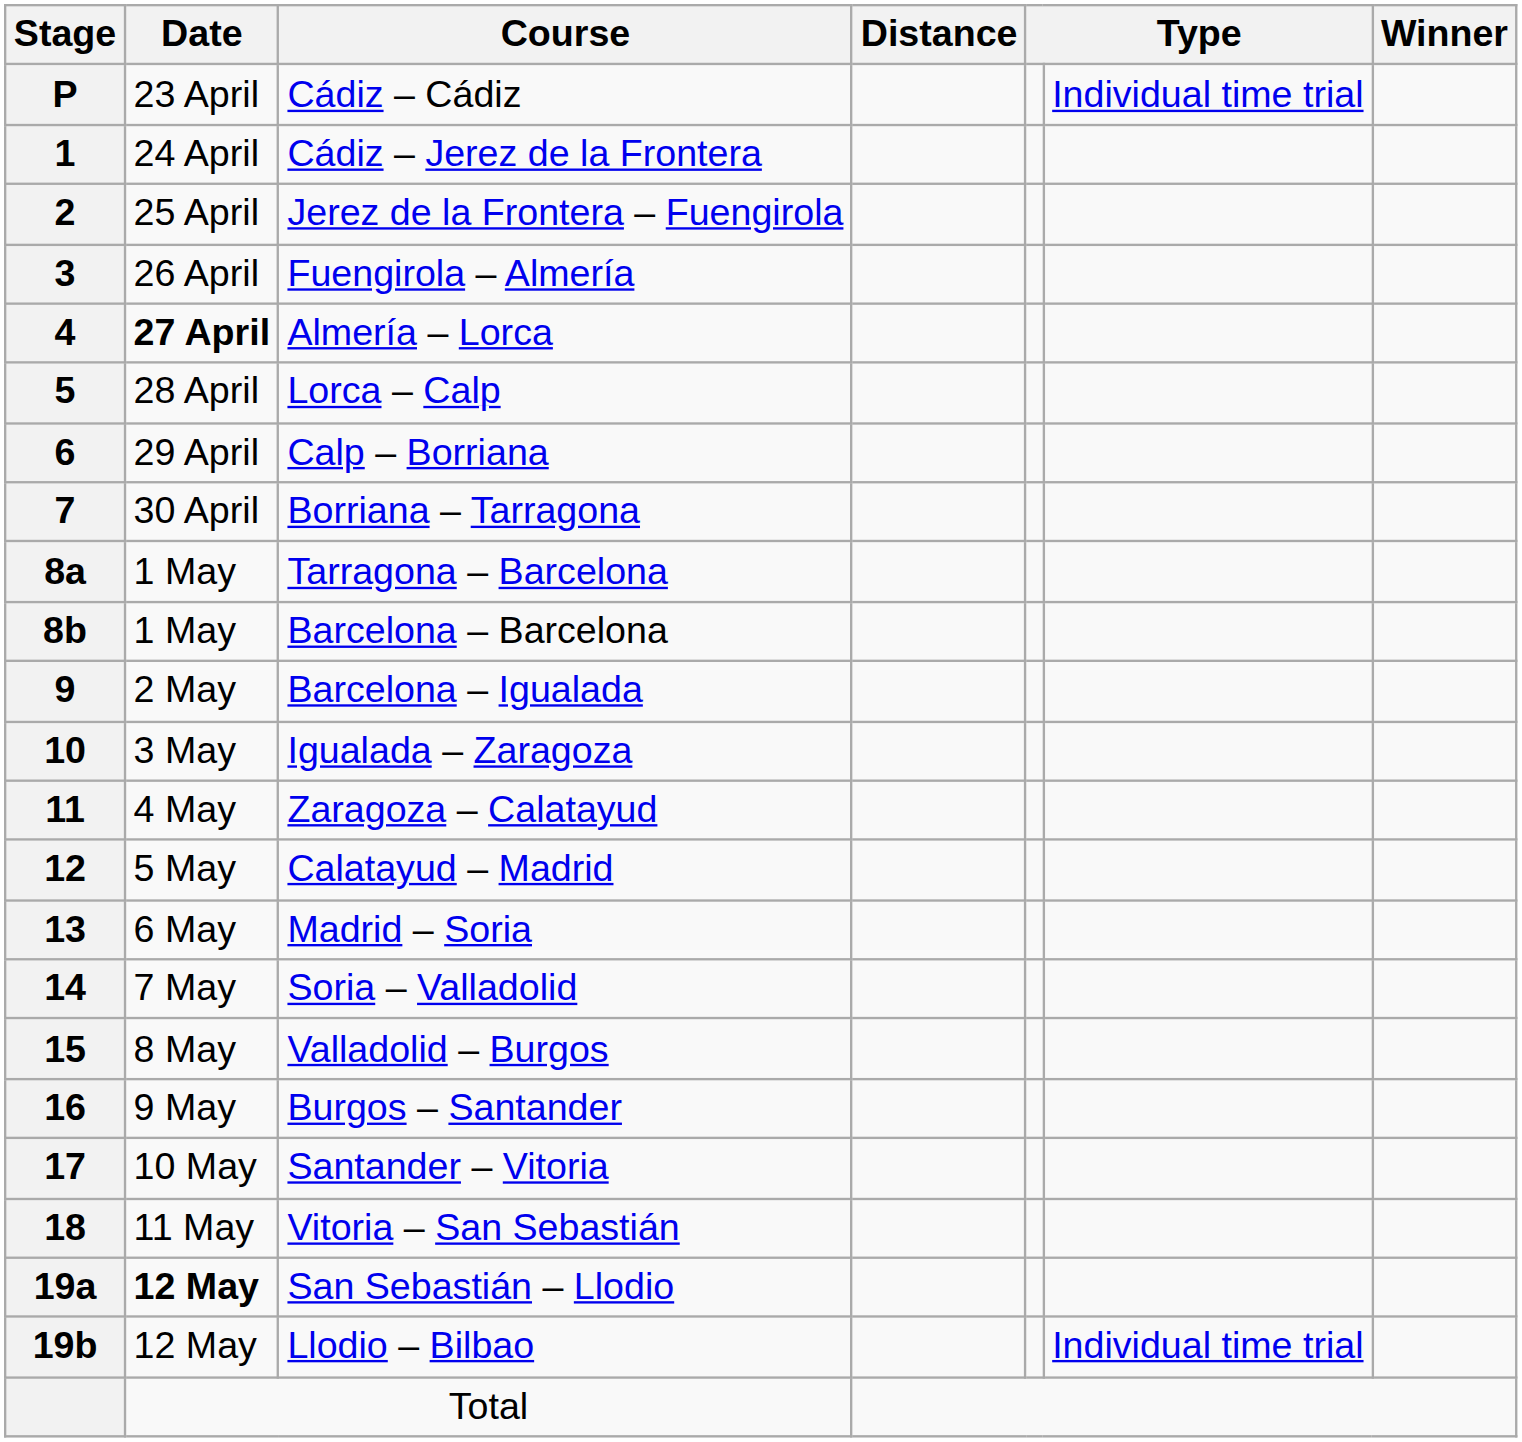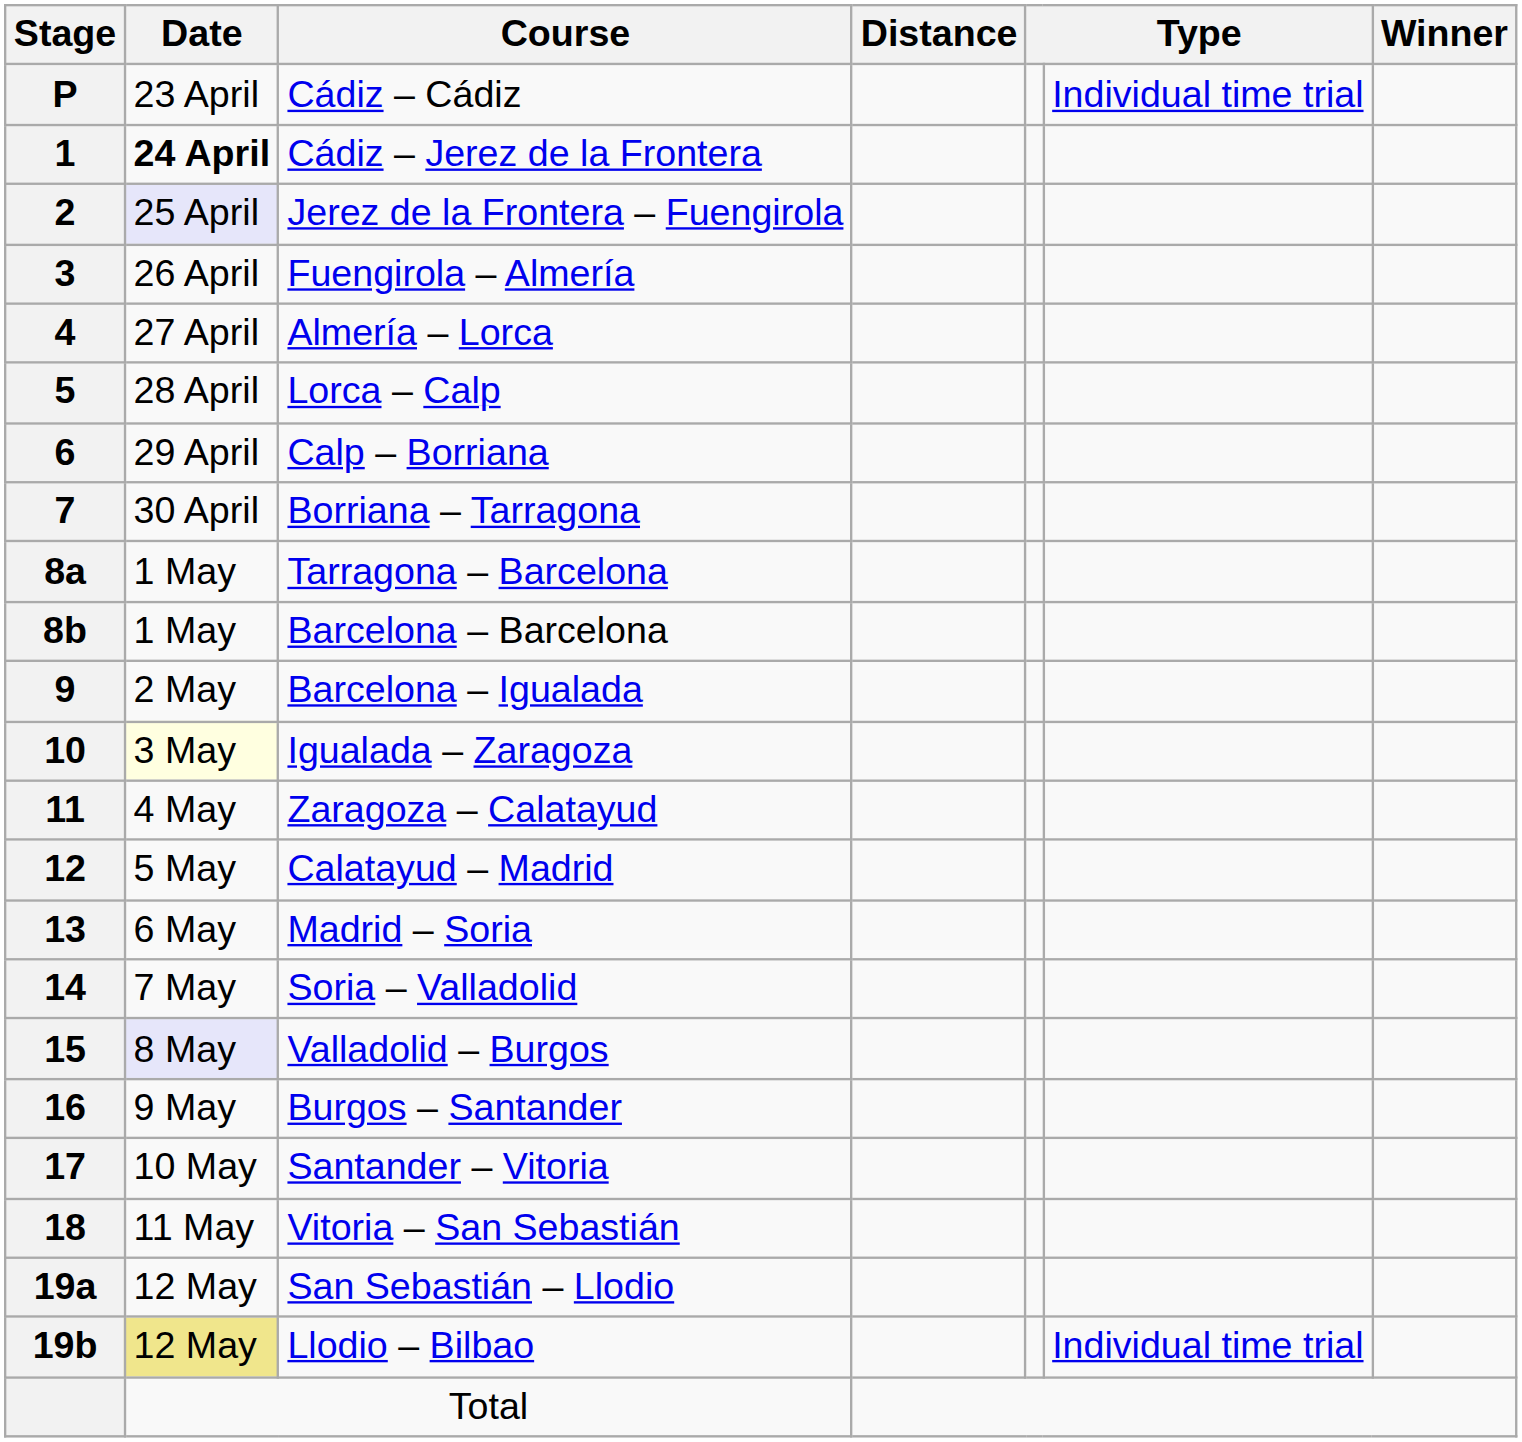(196, 153) normal -> (202, 153) bold
(196, 213) no background -> (196, 213) lavender background
(202, 332) bold -> (196, 332) normal
(185, 749) no background -> (185, 749) lightyellow background
(185, 1048) no background -> (185, 1048) lavender background
(196, 1286) bold -> (195, 1286) normal
(195, 1346) no background -> (195, 1346) khaki background
